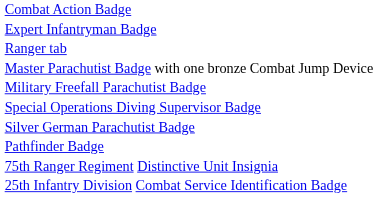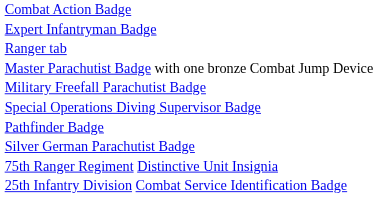(100, 127) Silver German Parachutist Badge -> (54, 127) Pathfinder Badge
(54, 146) Pathfinder Badge -> (100, 146) Silver German Parachutist Badge
